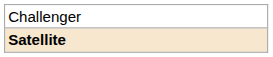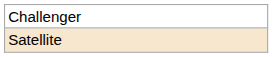(37, 40) bold -> (35, 40) normal
